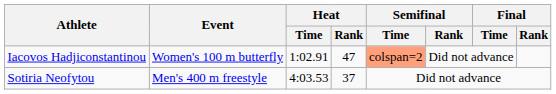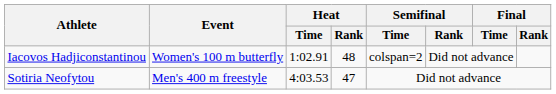(349, 57) 47 -> (349, 57) 48
(396, 57) lightsalmon background -> (396, 57) no background
(349, 78) 37 -> (349, 78) 47
